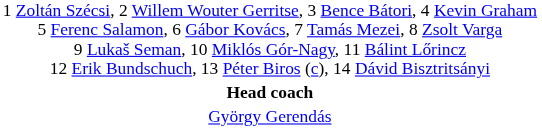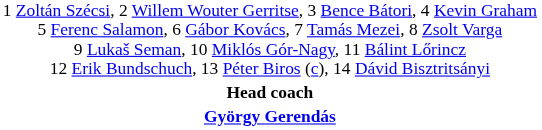(270, 116) normal -> (270, 116) bold
